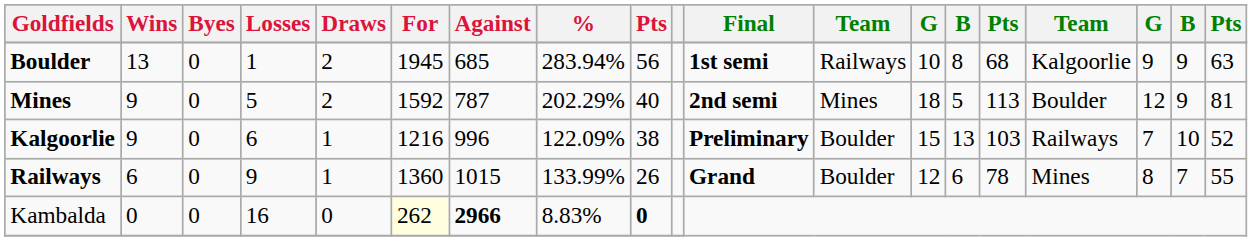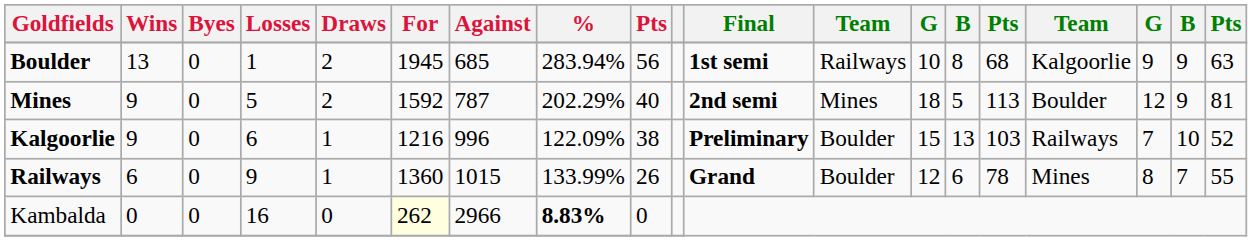(478, 215) bold -> (478, 215) normal
(572, 215) normal -> (574, 215) bold
(642, 215) bold -> (642, 215) normal
